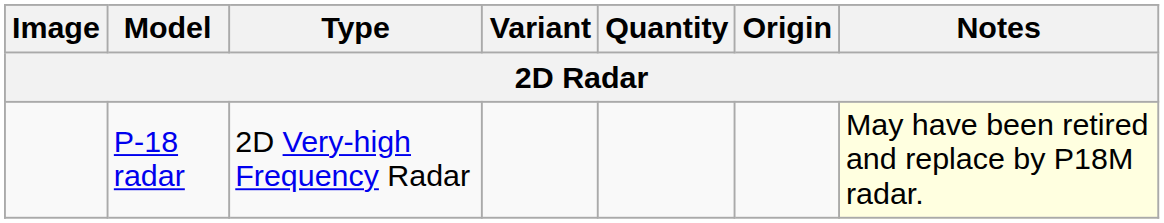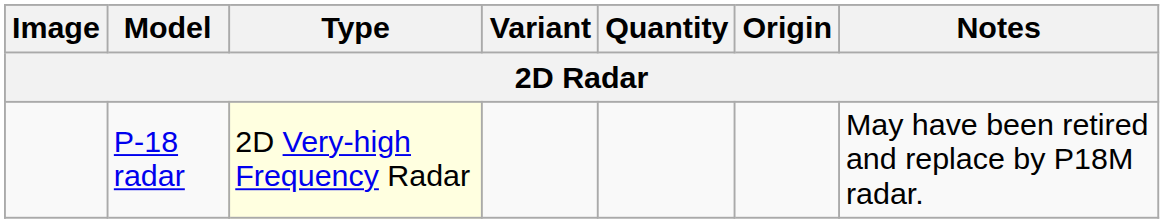(353, 159) no background -> (353, 159) lightyellow background
(997, 159) lightyellow background -> (997, 159) no background
